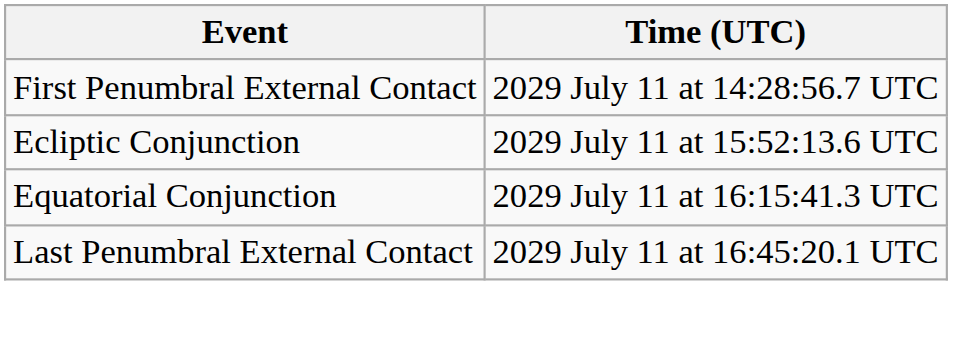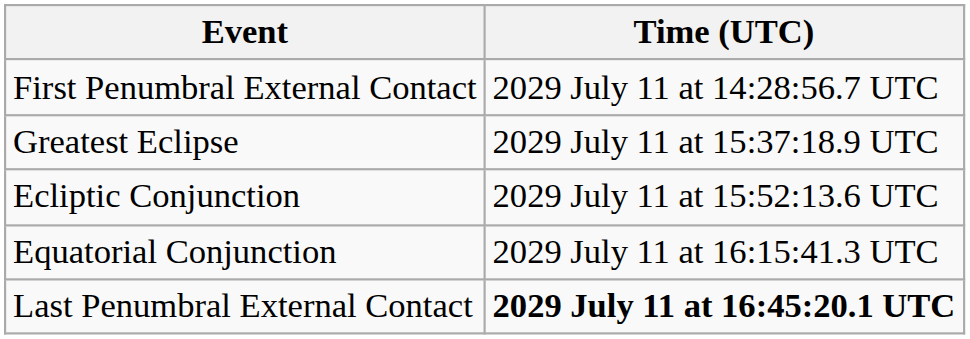+ row: (126, 141)
(716, 251) normal -> (724, 305) bold
